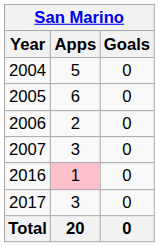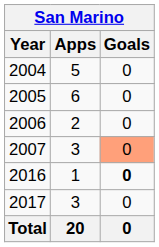(127, 149) no background -> (127, 149) lightsalmon background
(75, 176) pink background -> (75, 176) no background
(127, 176) normal -> (127, 176) bold
